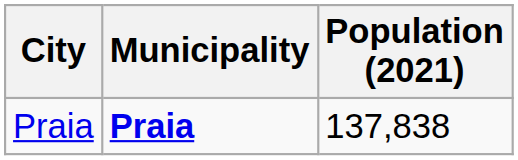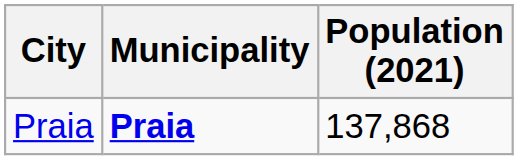(388, 125) 137,838 -> (388, 125) 137,868
